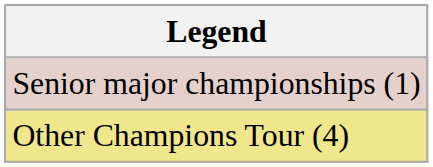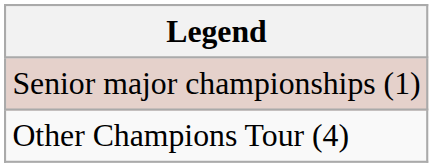(181, 135) khaki background -> (181, 135) no background
